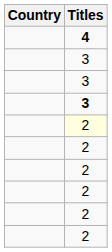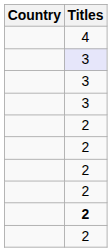(85, 37) bold -> (85, 37) normal
(85, 59) no background -> (85, 59) lavender background
(85, 103) bold -> (85, 103) normal
(85, 125) lightyellow background -> (85, 125) no background
(85, 214) normal -> (85, 214) bold
